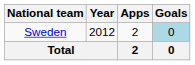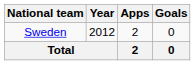(171, 32) lightblue background -> (171, 32) no background
